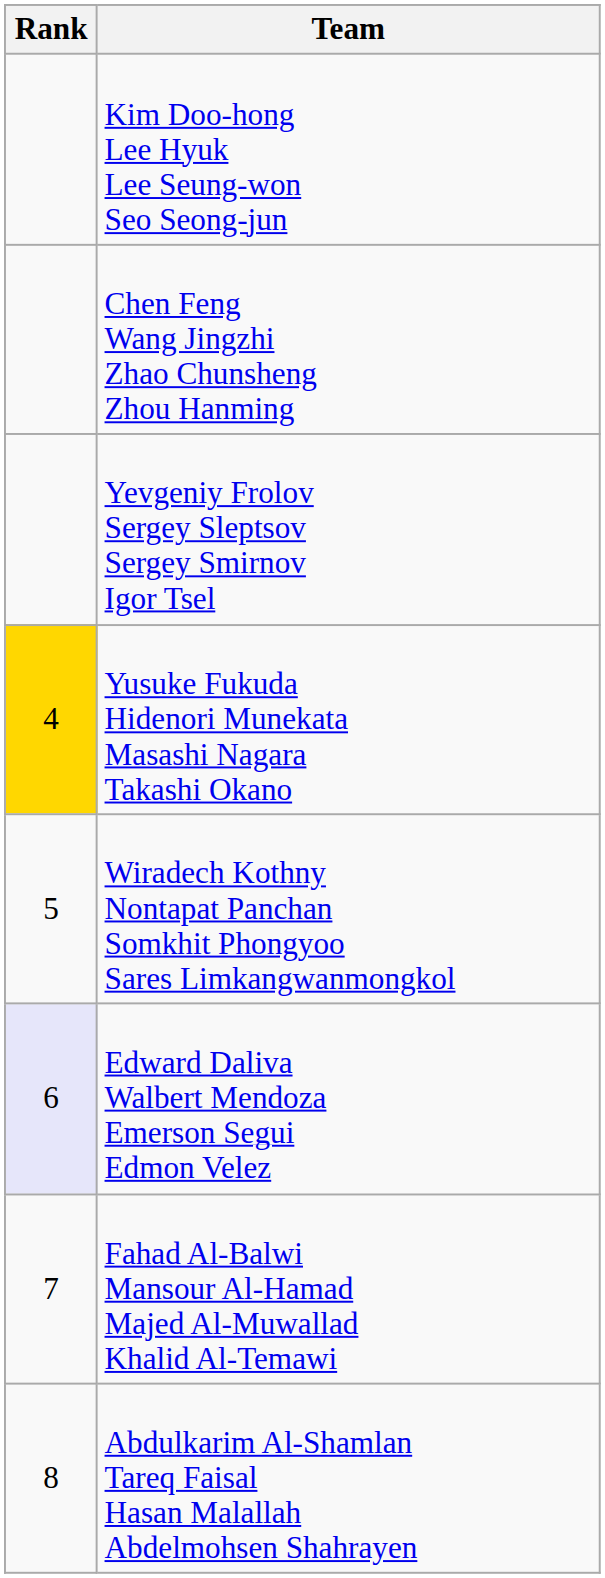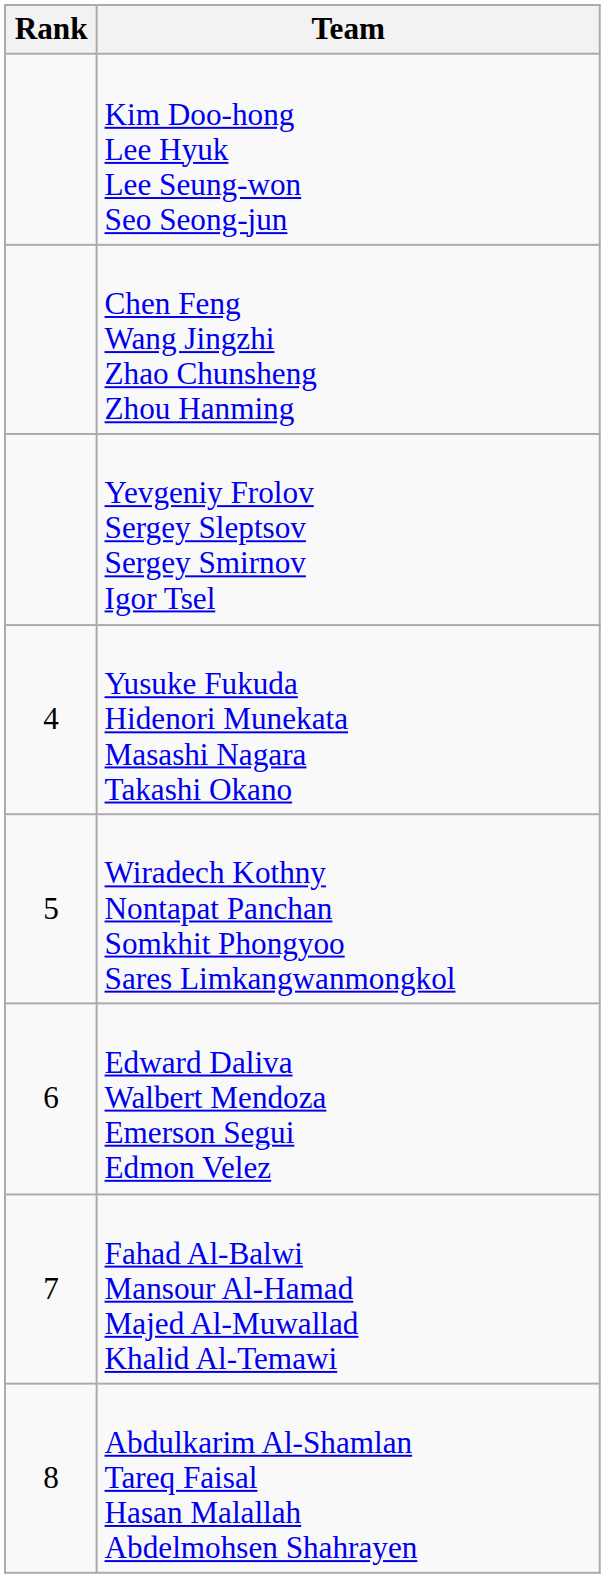(51, 718) gold background -> (51, 718) no background
(51, 1098) lavender background -> (51, 1098) no background
